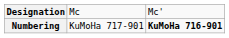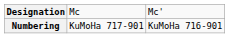(185, 26) bold -> (185, 26) normal
